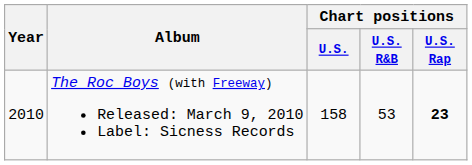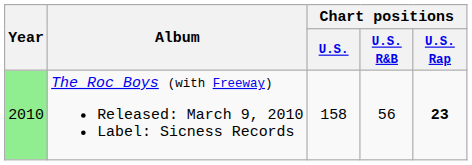(26, 115) no background -> (26, 115) lightgreen background
(387, 115) 53 -> (387, 115) 56
